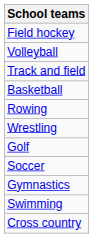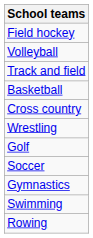(27, 109) Rowing -> (44, 109) Cross country
(44, 223) Cross country -> (27, 223) Rowing
